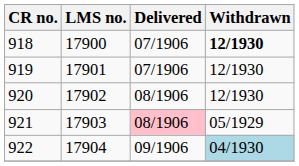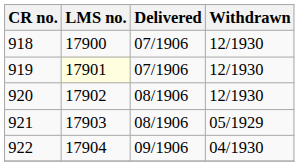(236, 43) bold -> (236, 43) normal
(86, 69) no background -> (86, 69) lightyellow background
(161, 122) pink background -> (161, 122) no background
(236, 148) lightblue background -> (236, 148) no background
